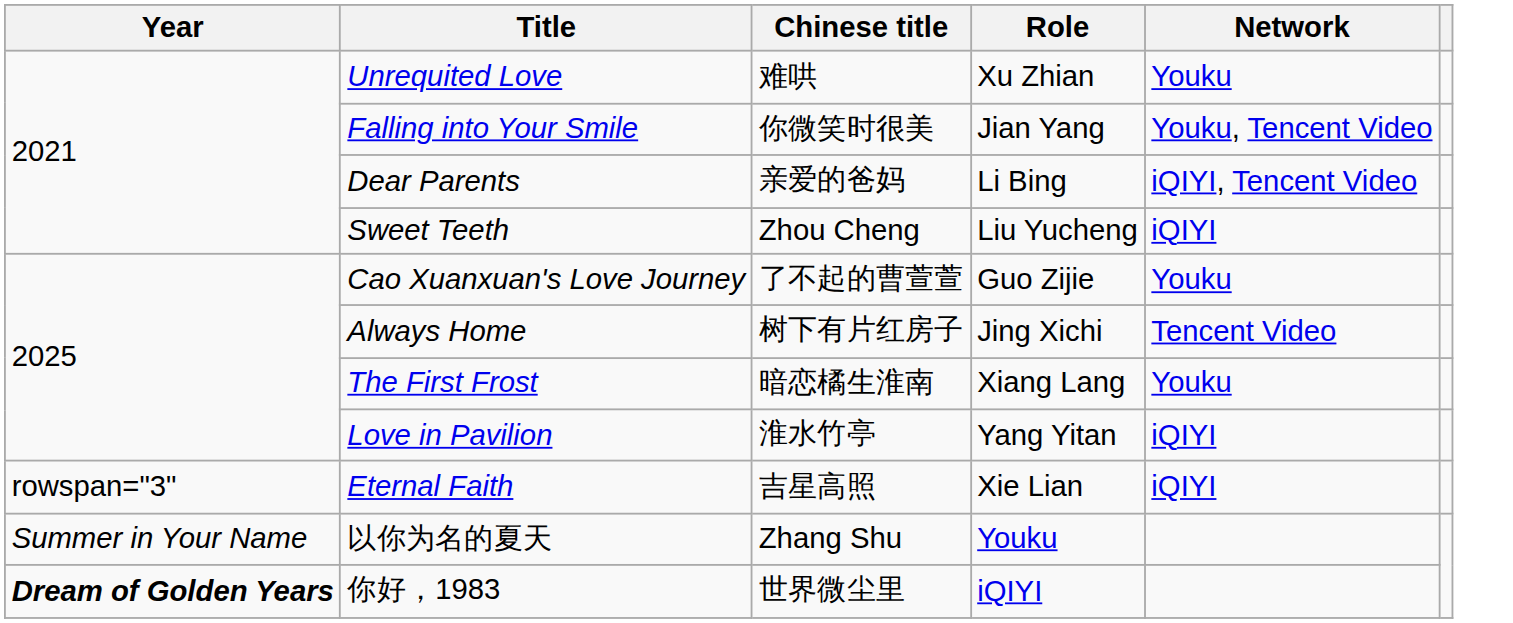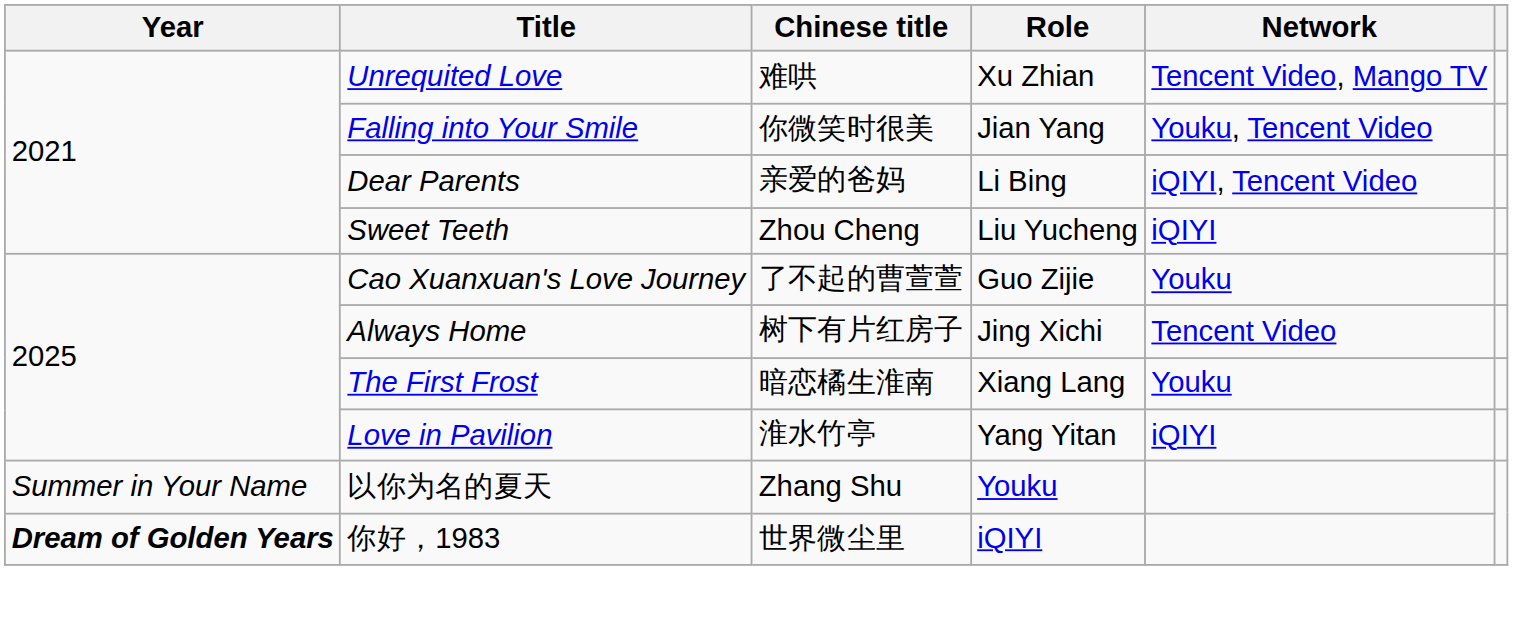(1192, 76) Youku -> (1319, 76) Tencent Video, Mango TV
- row: (430, 486)
